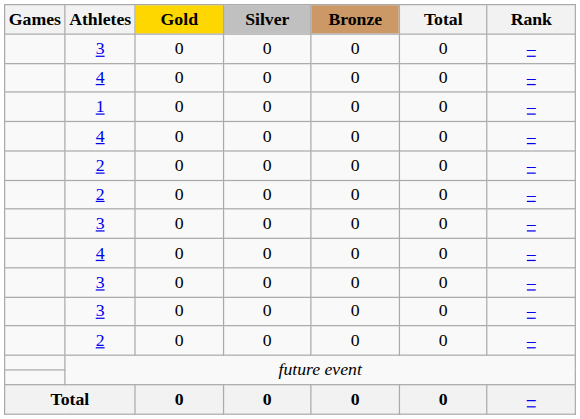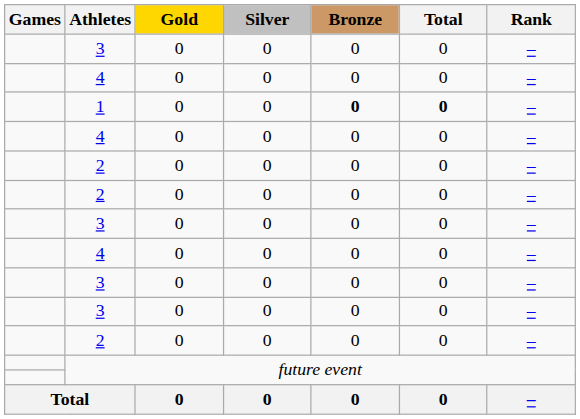(355, 107) normal -> (355, 107) bold
(443, 107) normal -> (443, 107) bold
